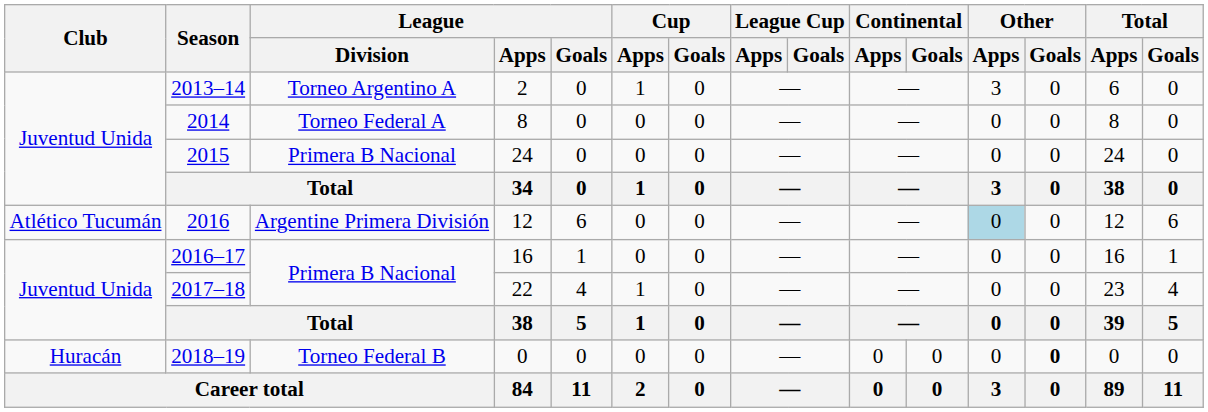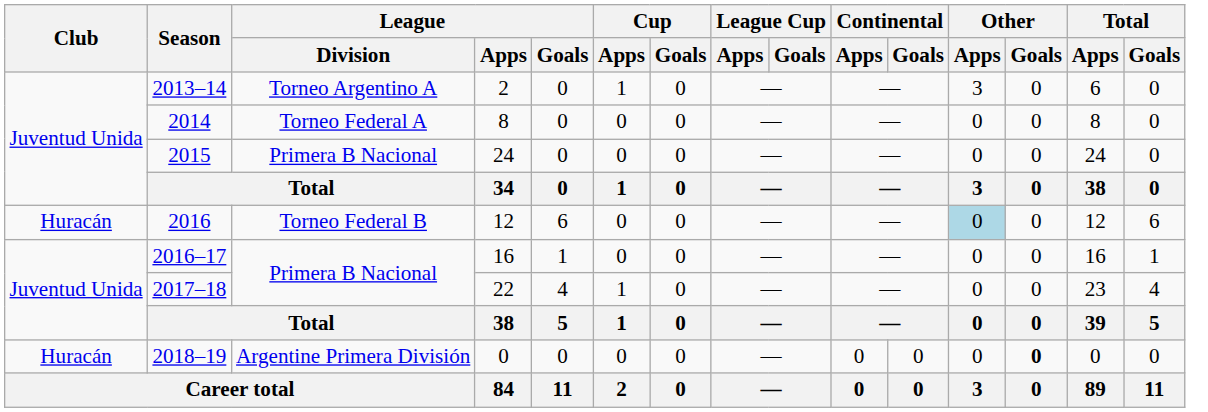(85, 222) Atlético Tucumán -> (76, 222) Huracán
(372, 222) Argentine Primera División -> (353, 222) Torneo Federal B
(372, 356) Torneo Federal B -> (353, 356) Argentine Primera División
